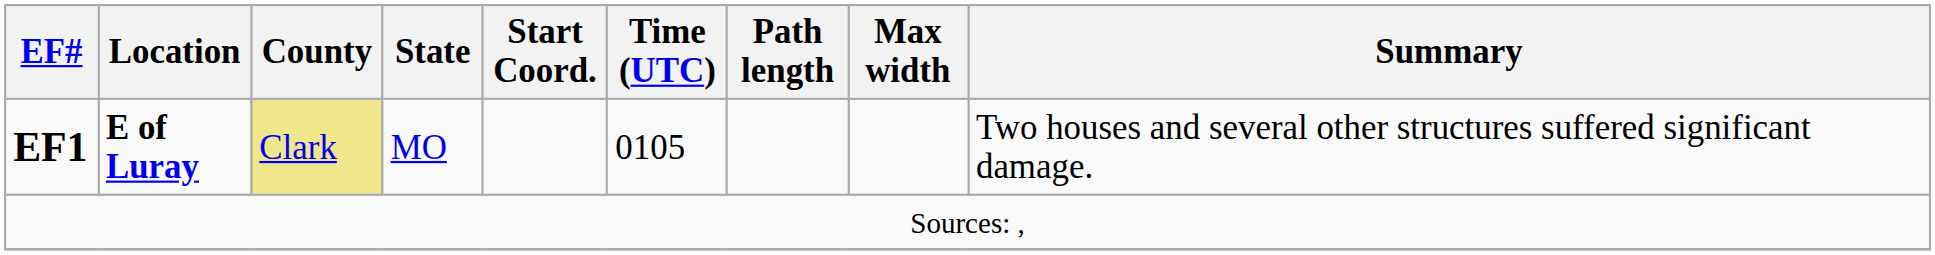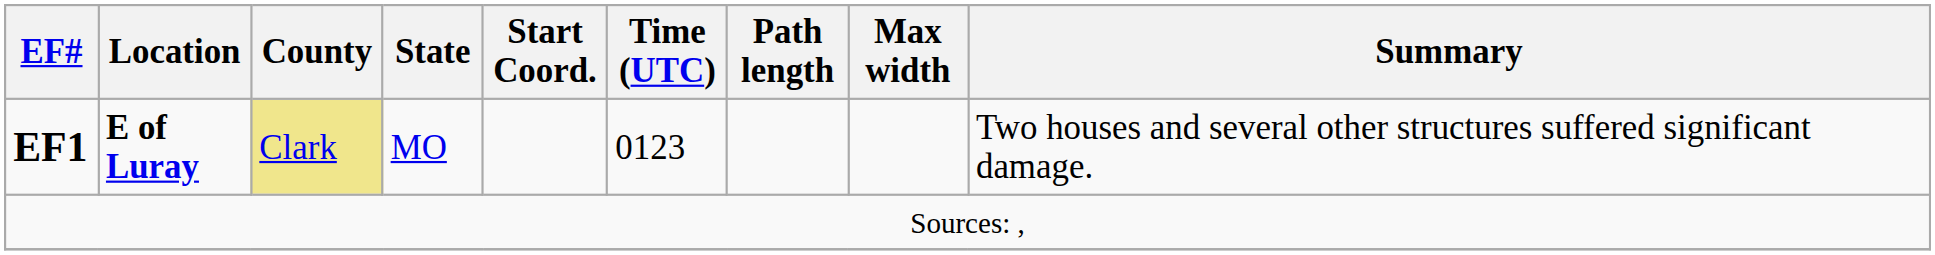(650, 146) 0105 -> (650, 146) 0123
